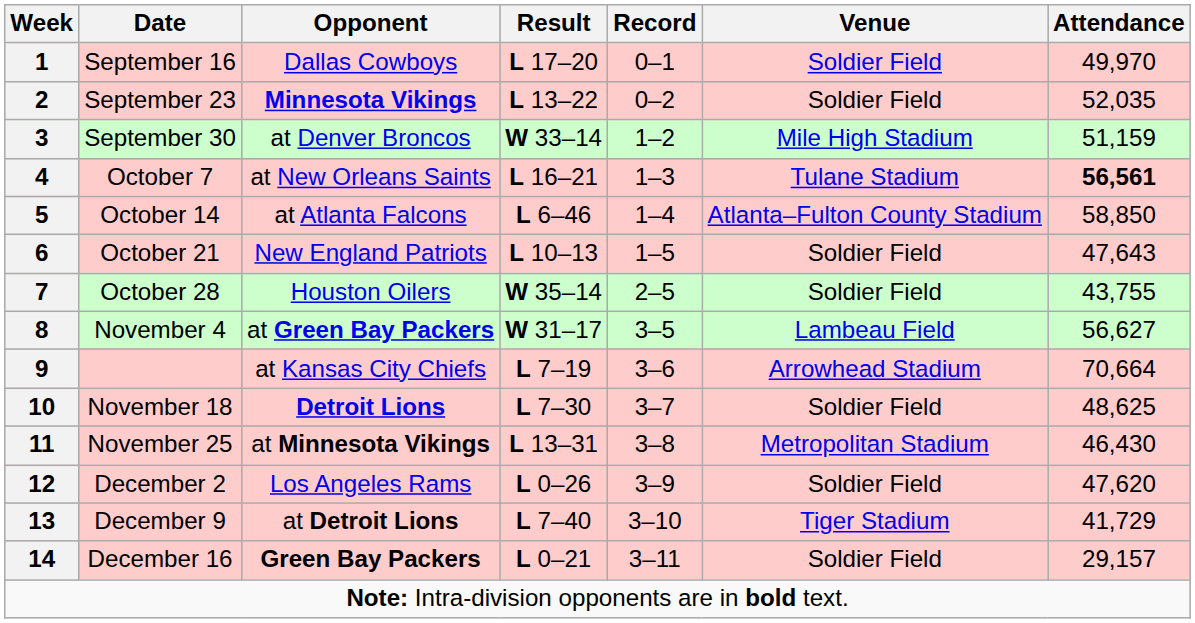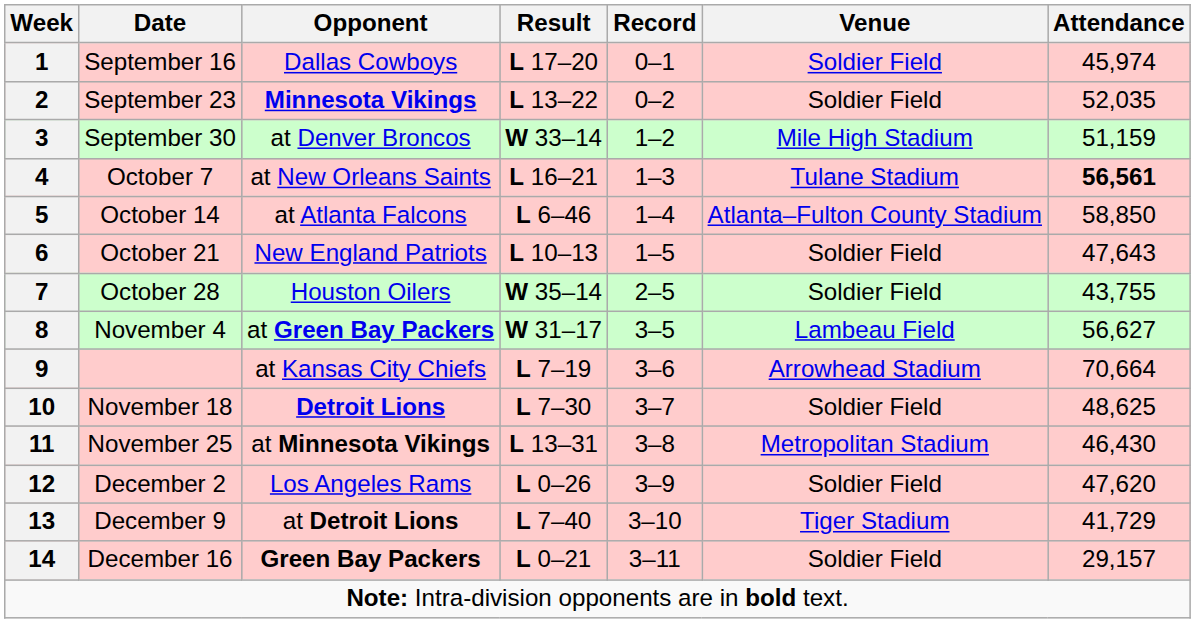(1119, 61) 49,970 -> (1119, 61) 45,974
